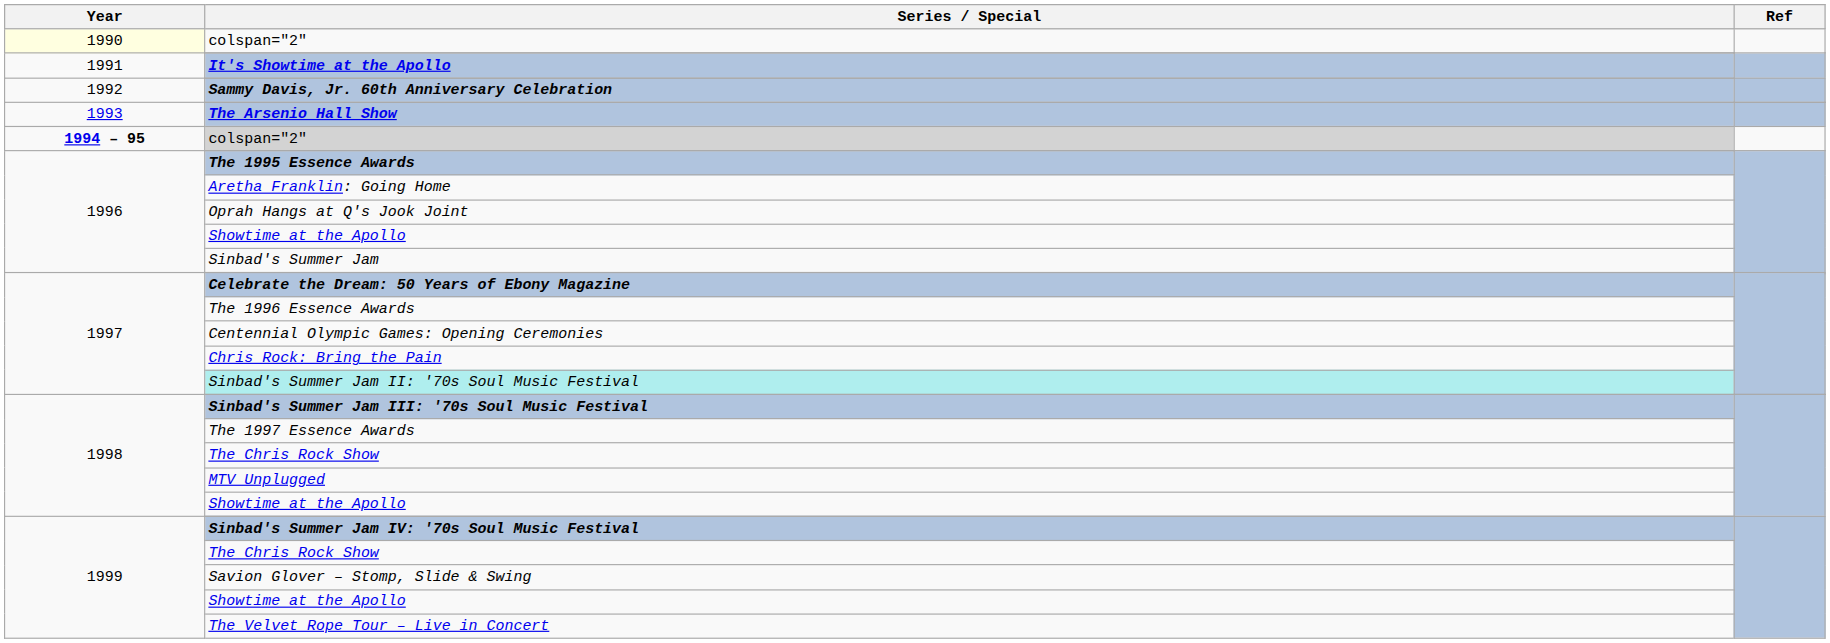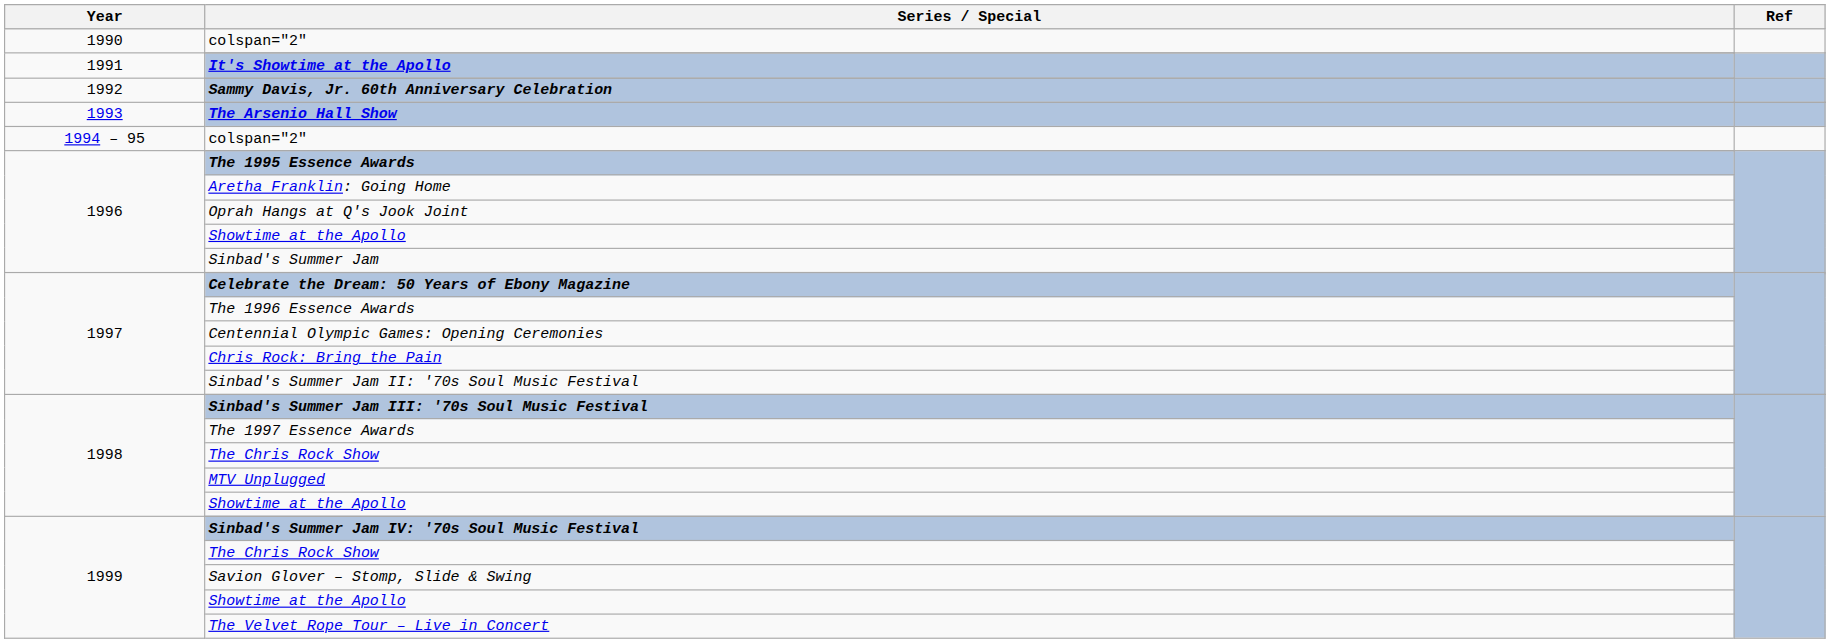(105, 41) lightyellow background -> (105, 41) no background
(105, 139) bold -> (105, 139) normal
(258, 139) lightgrey background -> (258, 139) no background
(424, 382) paleturquoise background -> (424, 382) no background
